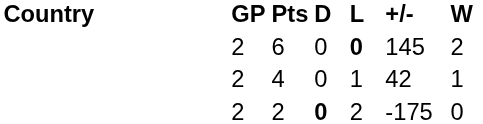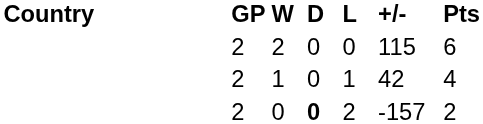columns swapped: (462, 14) <-> (290, 14)
(356, 47) bold -> (349, 47) normal
(405, 47) 145 -> (397, 47) 115
(409, 112) -175 -> (402, 112) -157
